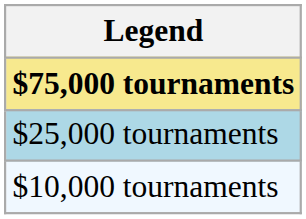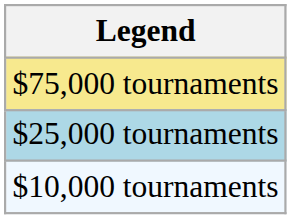(153, 82) bold -> (146, 82) normal
